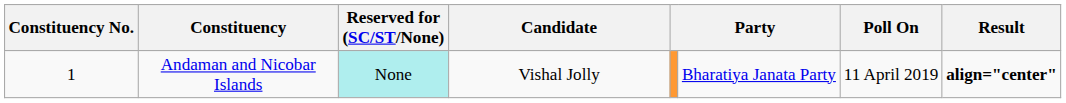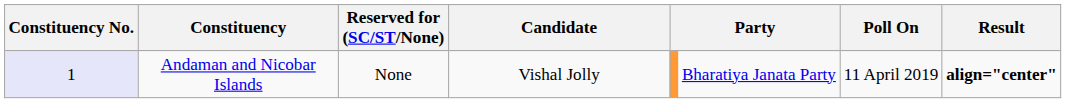(71, 74) no background -> (71, 74) lavender background
(393, 74) paleturquoise background -> (393, 74) no background
